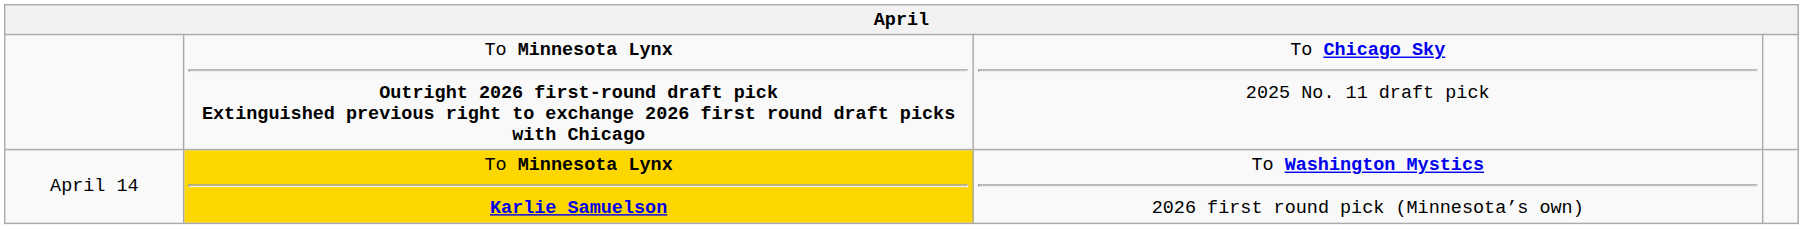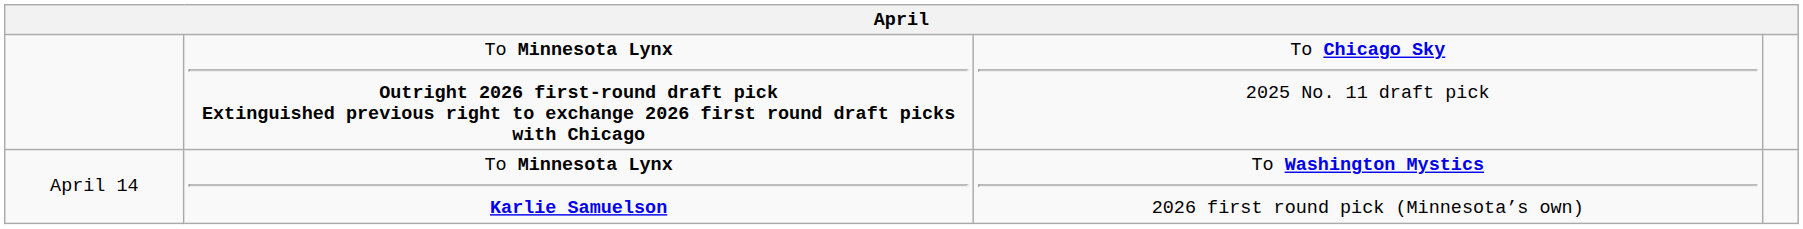(579, 186) gold background -> (579, 186) no background
